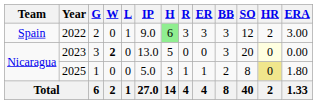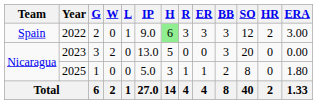(112, 52) bold -> (112, 52) normal
(270, 52) lightyellow background -> (270, 52) no background
(270, 71) khaki background -> (270, 71) no background
